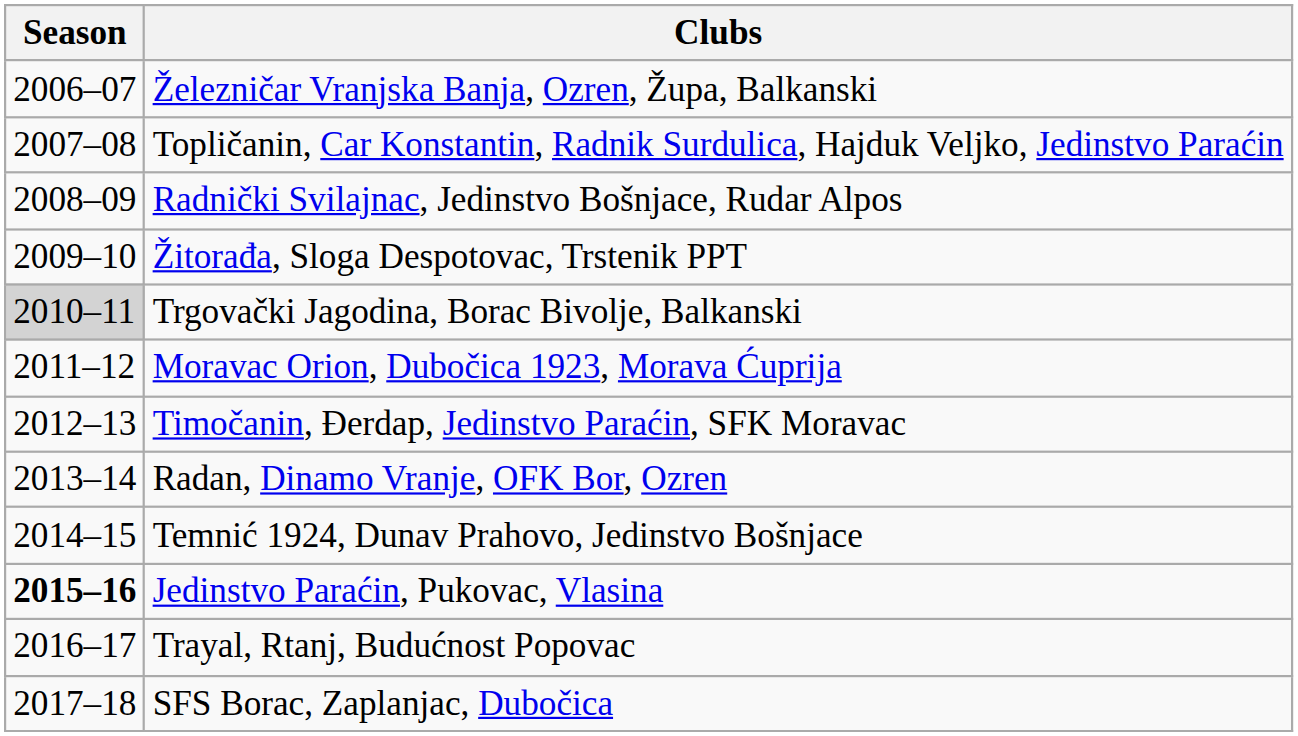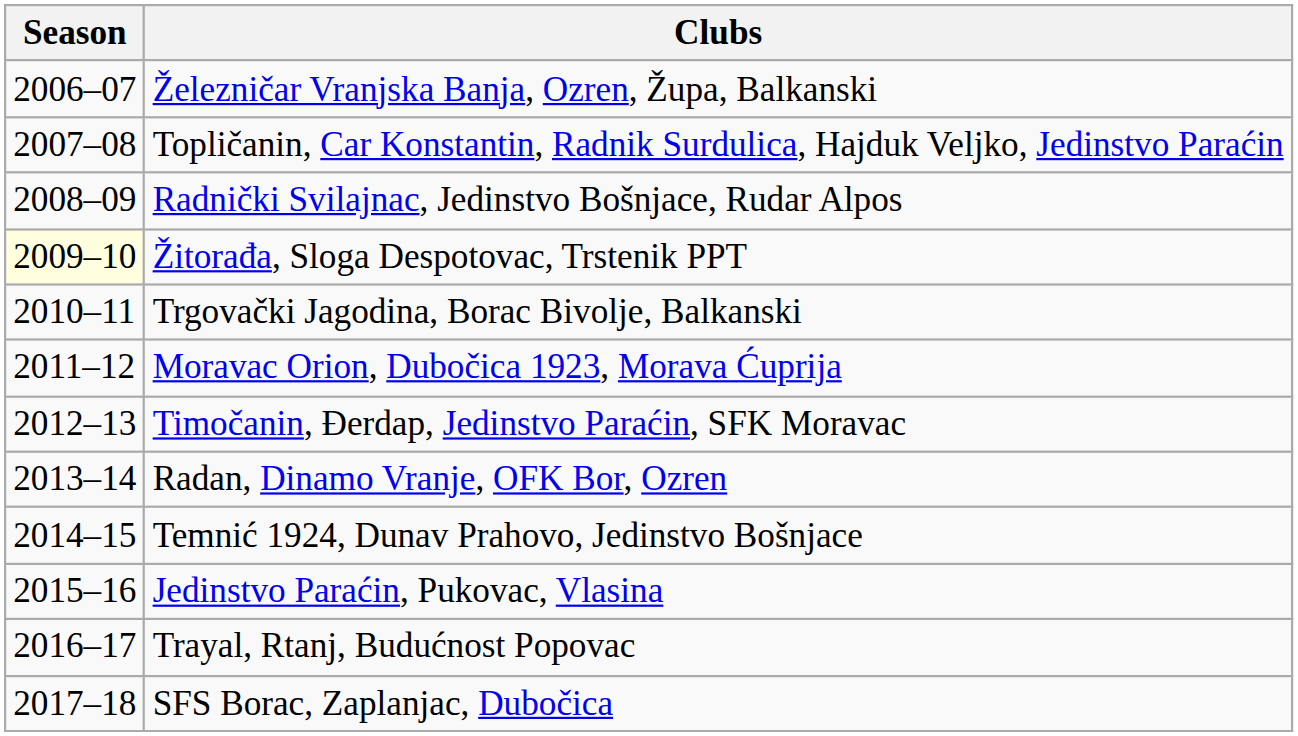(75, 255) no background -> (75, 255) lightyellow background
(74, 311) lightgrey background -> (74, 311) no background
(75, 590) bold -> (75, 590) normal
